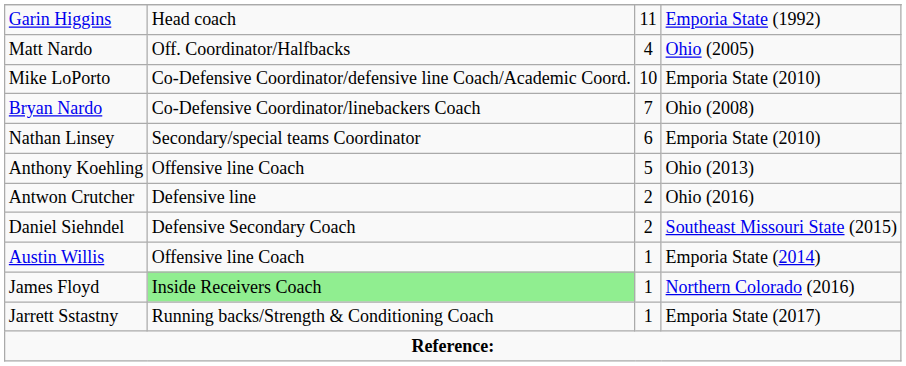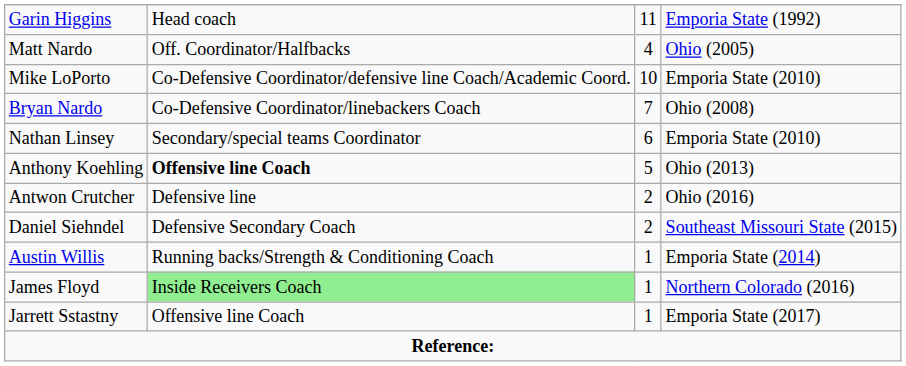(228, 168) normal -> (231, 168) bold
(228, 257) Offensive line Coach -> (323, 257) Running backs/Strength & Conditioning Coach
(323, 316) Running backs/Strength & Conditioning Coach -> (228, 316) Offensive line Coach
